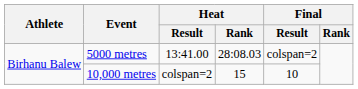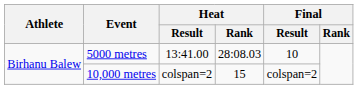(292, 54) colspan=2 -> (292, 54) 10
(292, 74) 10 -> (292, 74) colspan=2
